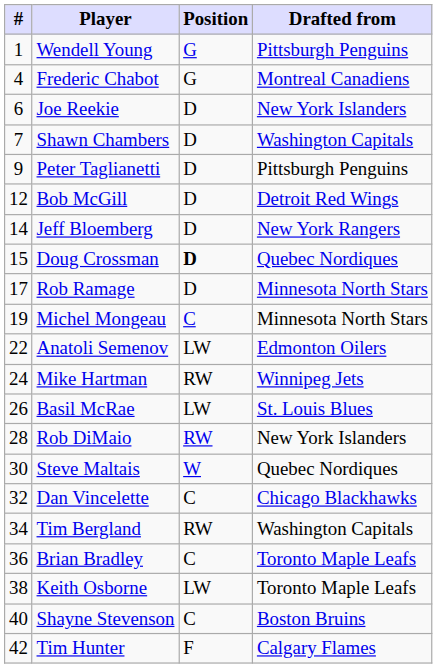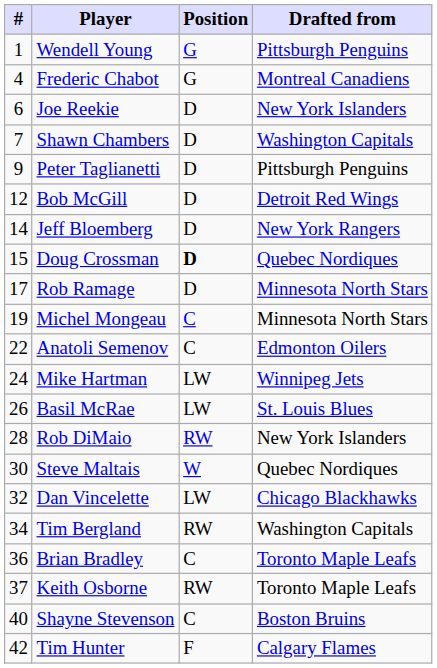(197, 348) LW -> (189, 348) C
(198, 378) RW -> (197, 378) LW
(189, 498) C -> (197, 498) LW
(18, 588) 38 -> (18, 588) 37
(197, 588) LW -> (198, 588) RW
